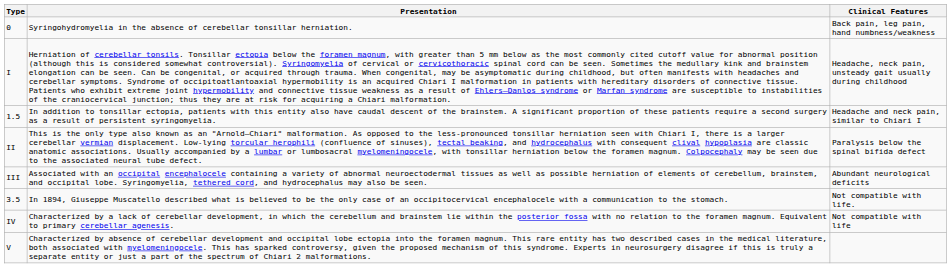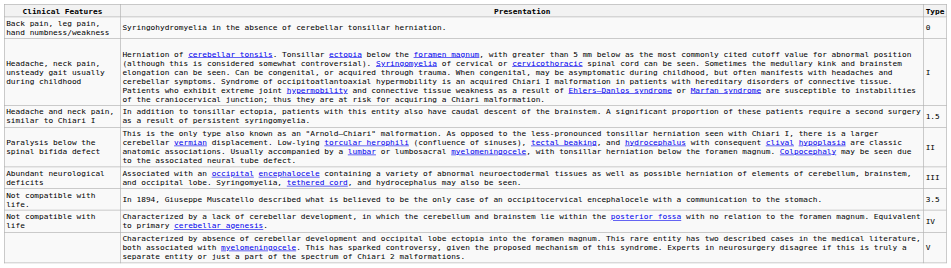columns swapped: (16, 11) <-> (888, 11)
